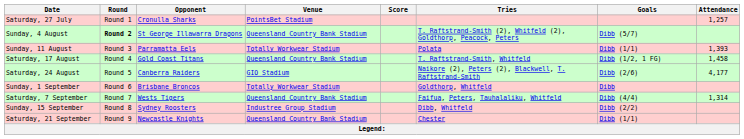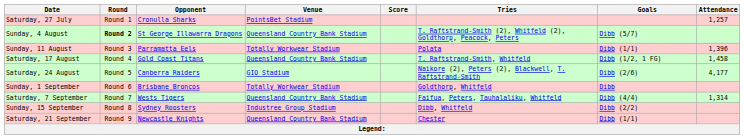(718, 48) 1,393 -> (718, 48) 1,396
